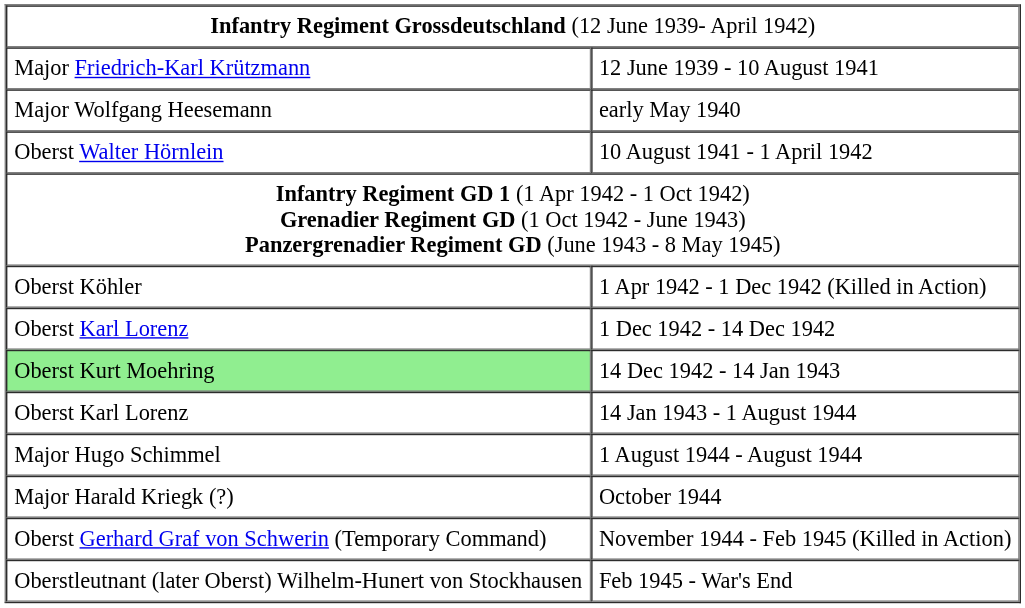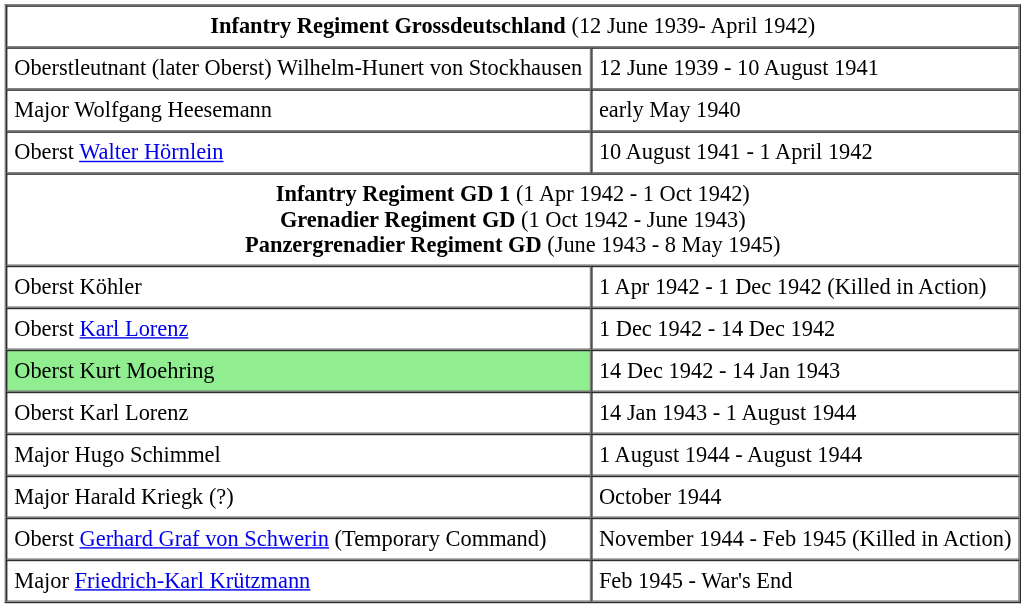(162, 68) Major Friedrich-Karl Krützmann -> (298, 68) Oberstleutnant (later Oberst) Wilhelm-Hunert von Stockhausen
(298, 580) Oberstleutnant (later Oberst) Wilhelm-Hunert von Stockhausen -> (162, 580) Major Friedrich-Karl Krützmann
